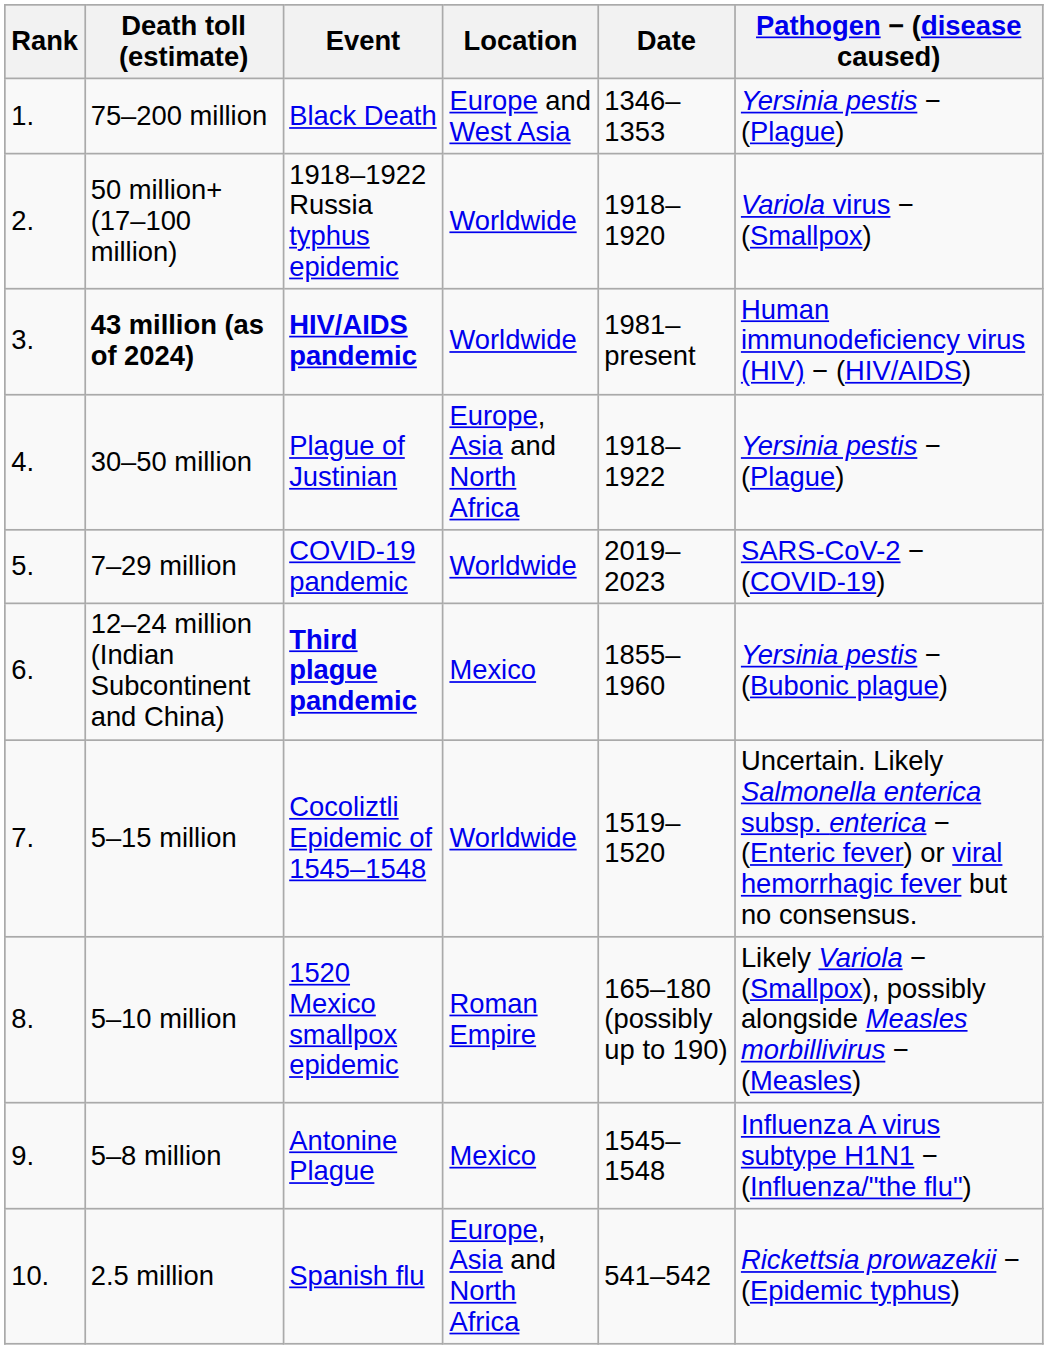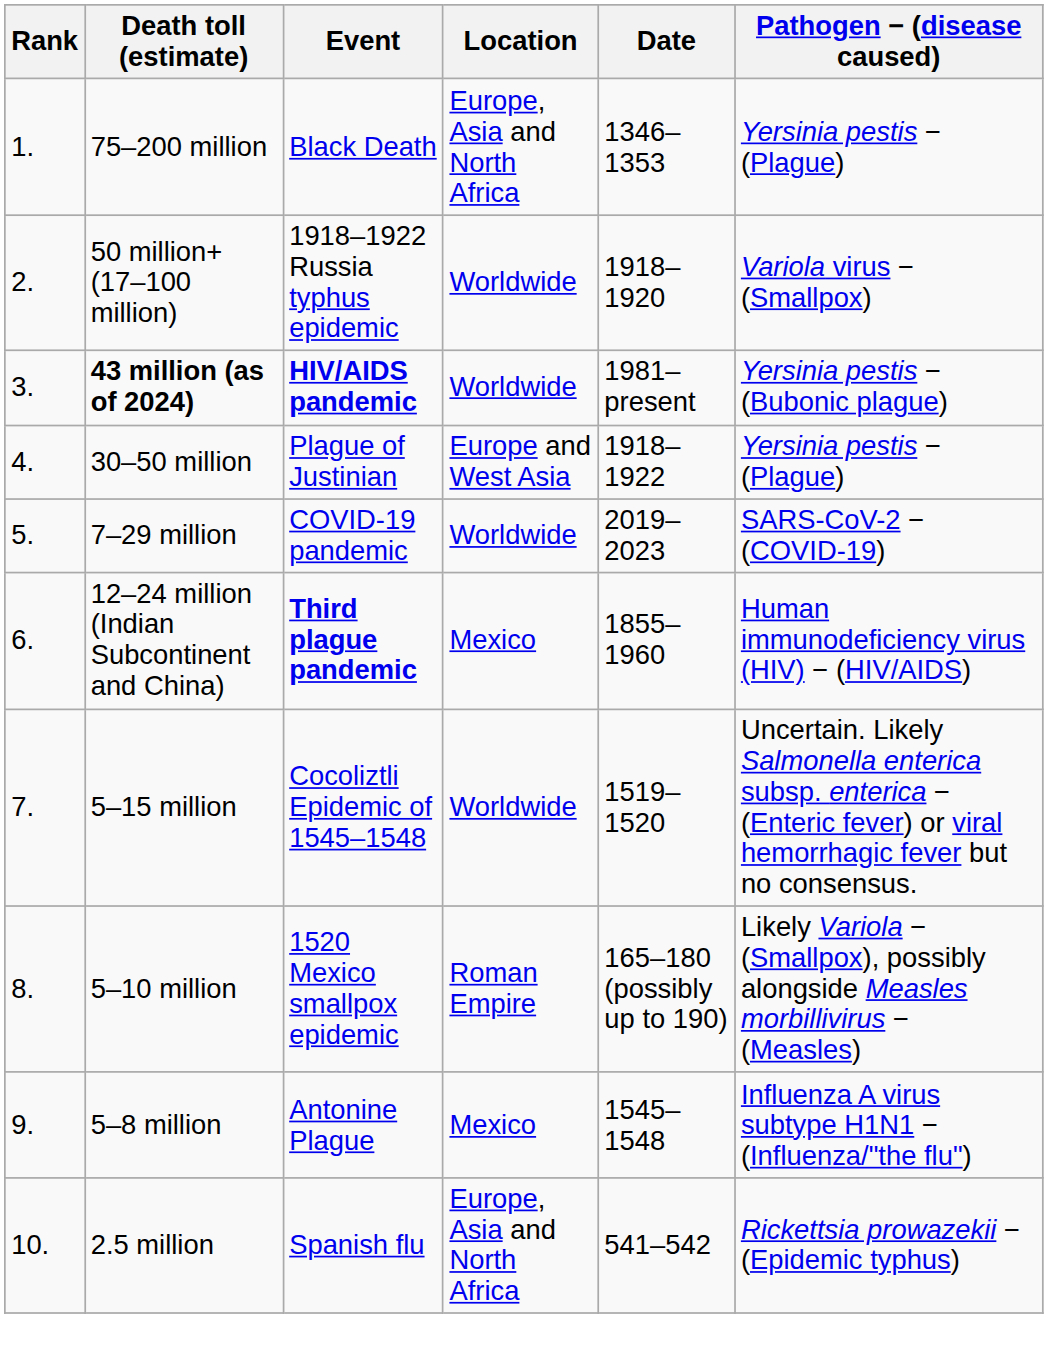(520, 115) Europe and West Asia -> (503, 146) Europe, Asia and North Africa
(883, 341) Human immunodeficiency virus (HIV) − (HIV/AIDS) -> (844, 387) Yersinia pestis − (Bubonic plague)
(503, 461) Europe, Asia and North Africa -> (520, 461) Europe and West Asia
(844, 671) Yersinia pestis − (Bubonic plague) -> (883, 640) Human immunodeficiency virus (HIV) − (HIV/AIDS)
